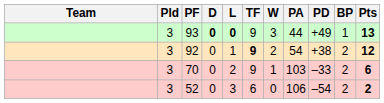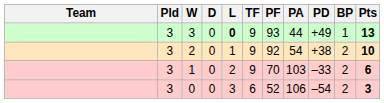columns swapped: (273, 13) <-> (192, 13)
(212, 32) bold -> (212, 32) normal
(253, 51) bold -> (253, 51) normal
(368, 51) 12 -> (368, 51) 10
(368, 88) 2 -> (368, 88) 3
